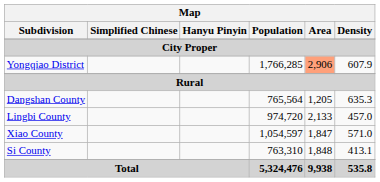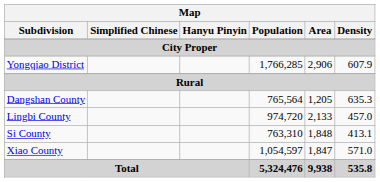(320, 64) lightsalmon background -> (320, 64) no background
rows swapped: (29, 151) <-> (35, 133)
